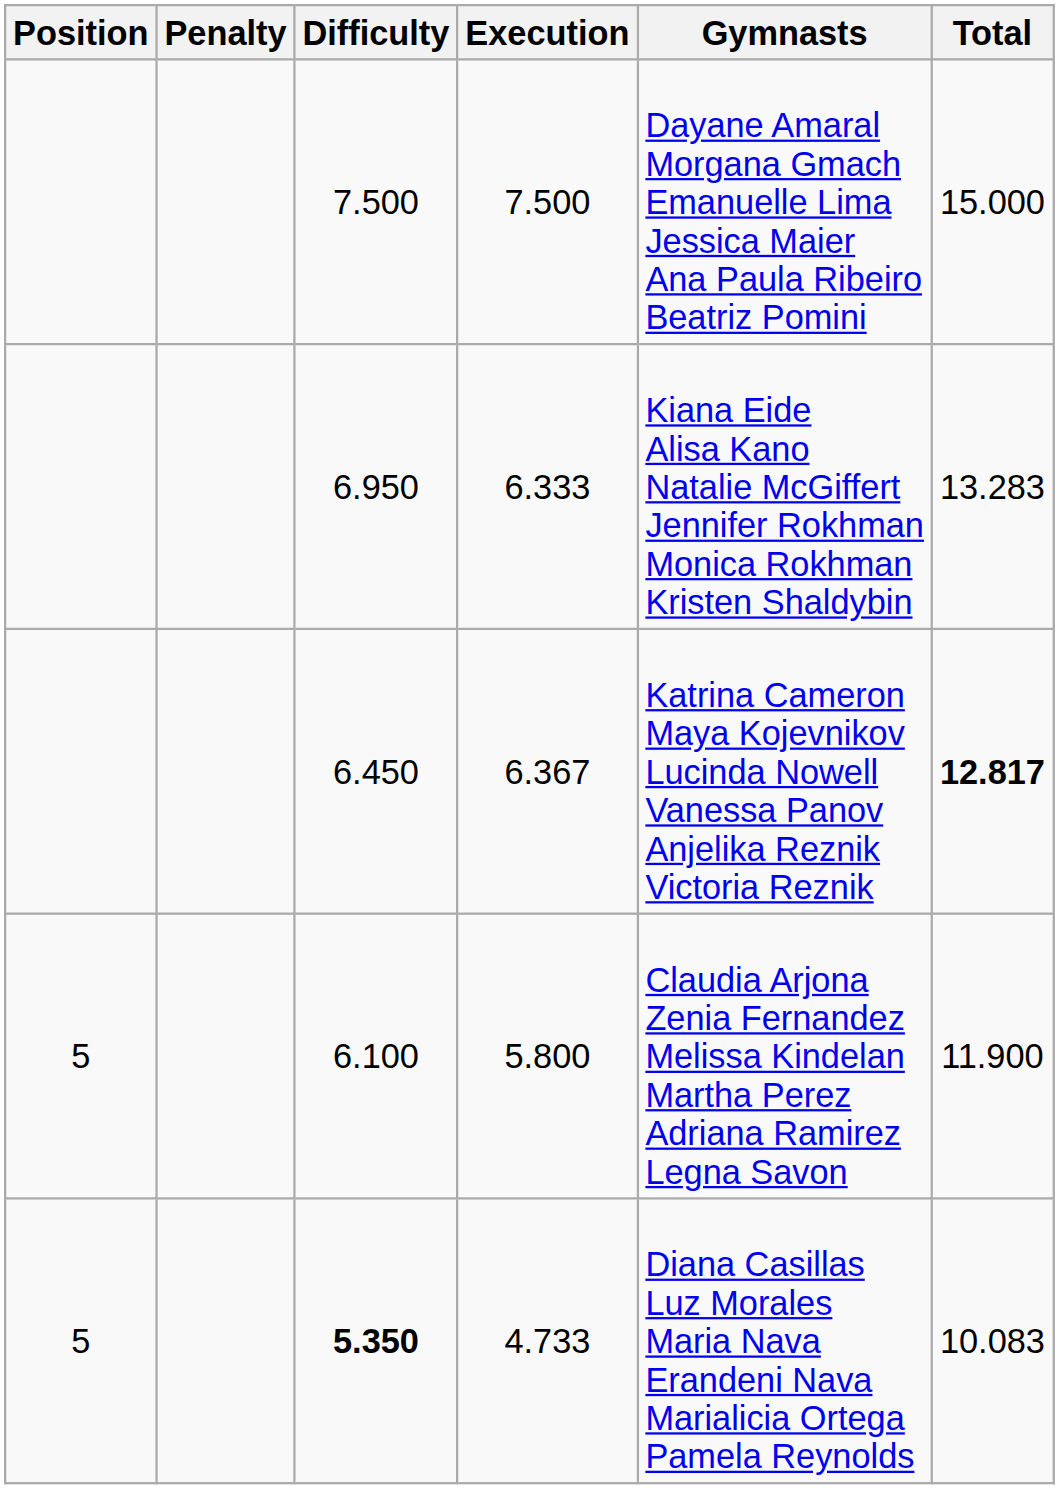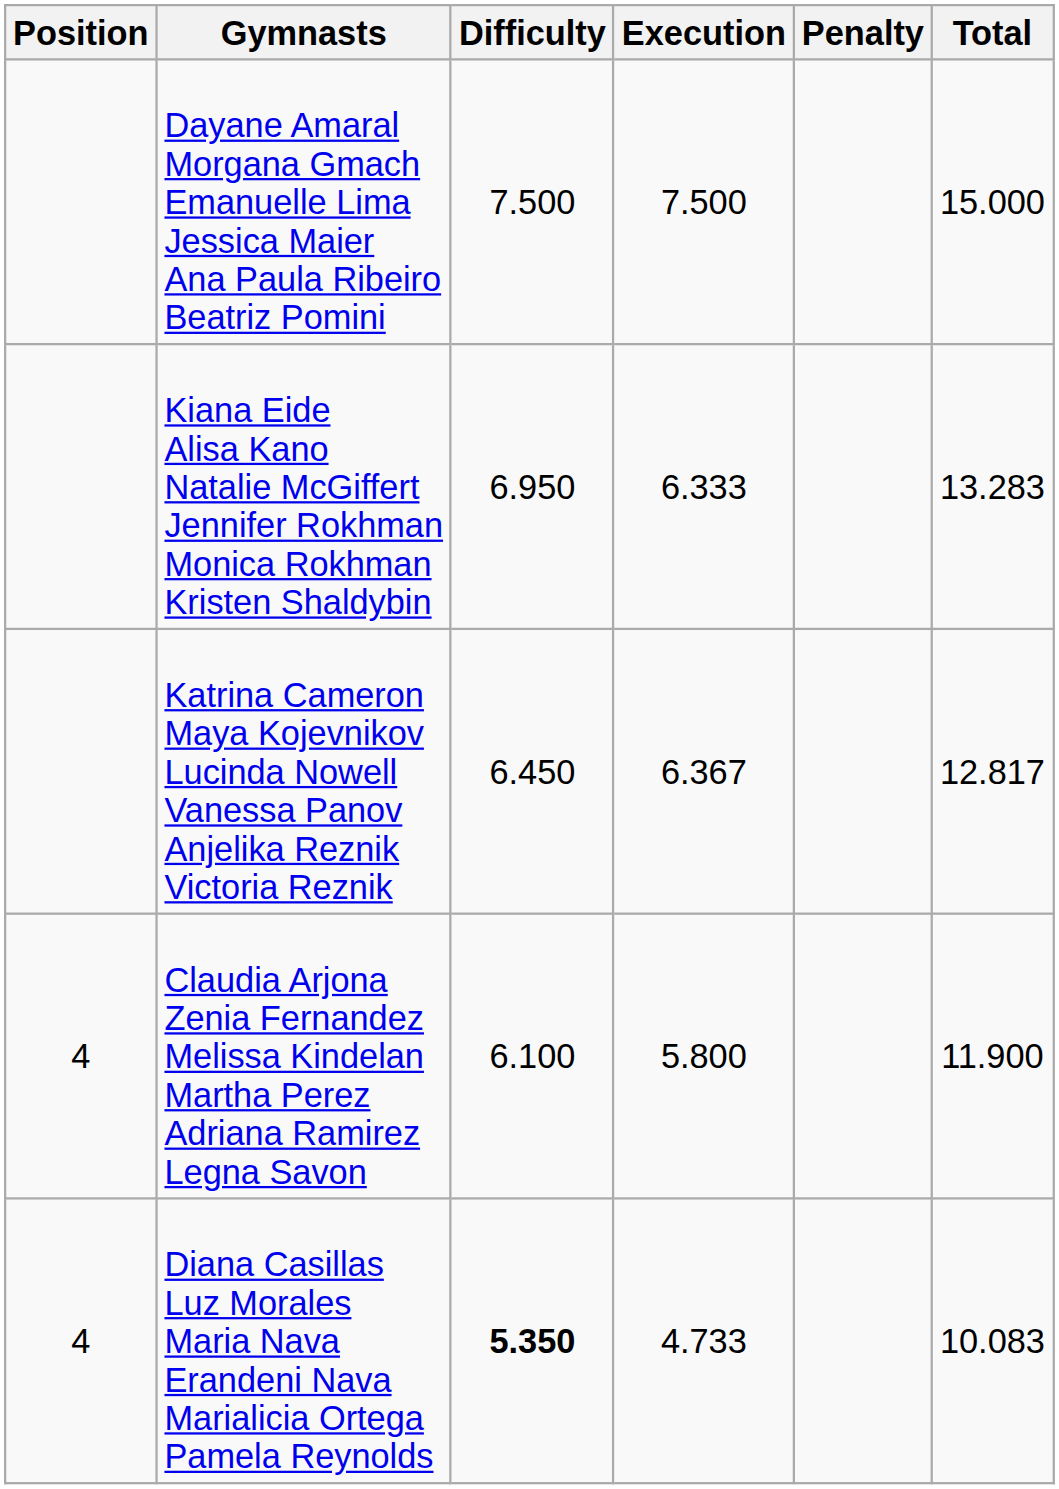columns swapped: (785, 33) <-> (226, 33)
(992, 772) bold -> (992, 772) normal
(81, 1057) 5 -> (81, 1057) 4
(81, 1342) 5 -> (81, 1342) 4
